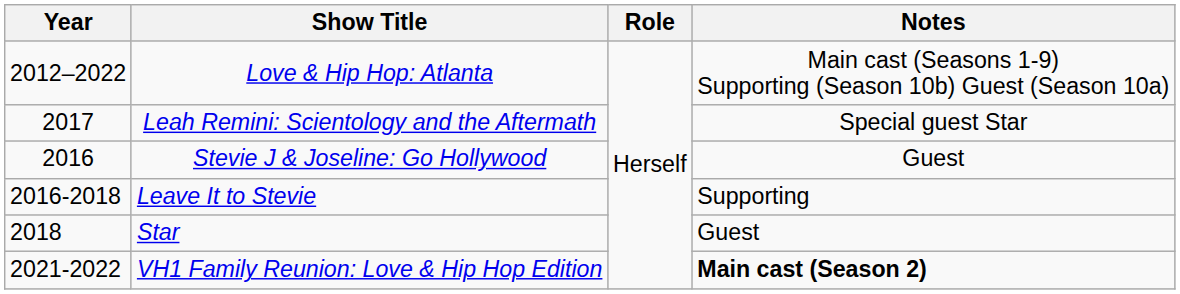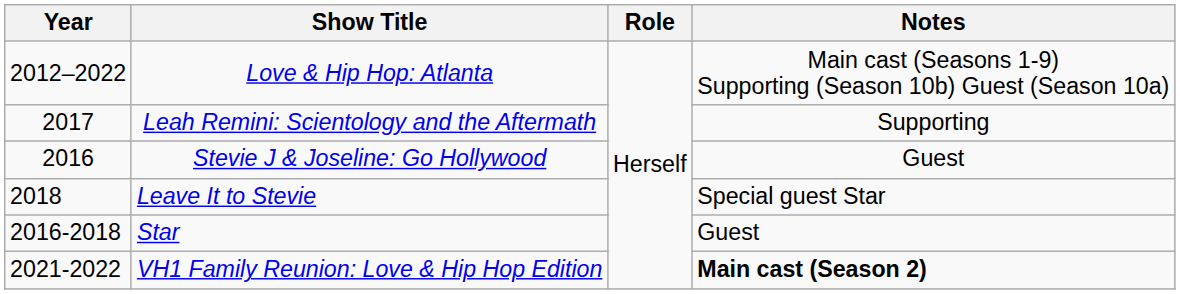(933, 122) Special guest Star -> (933, 122) Supporting
(66, 196) 2016-2018 -> (36, 196) 2018
(753, 196) Supporting -> (791, 196) Special guest Star
(36, 232) 2018 -> (66, 232) 2016-2018
